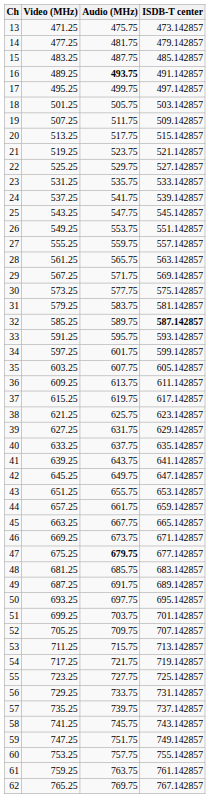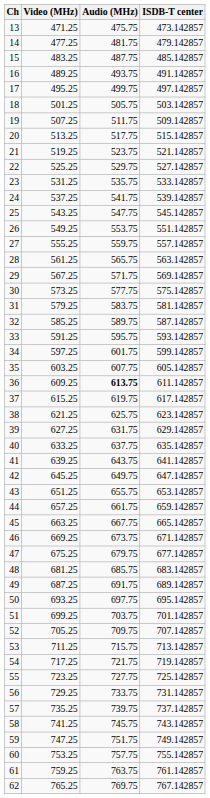(124, 74) bold -> (124, 74) normal
(180, 321) bold -> (180, 321) normal
(124, 383) normal -> (124, 383) bold
(124, 553) bold -> (124, 553) normal
